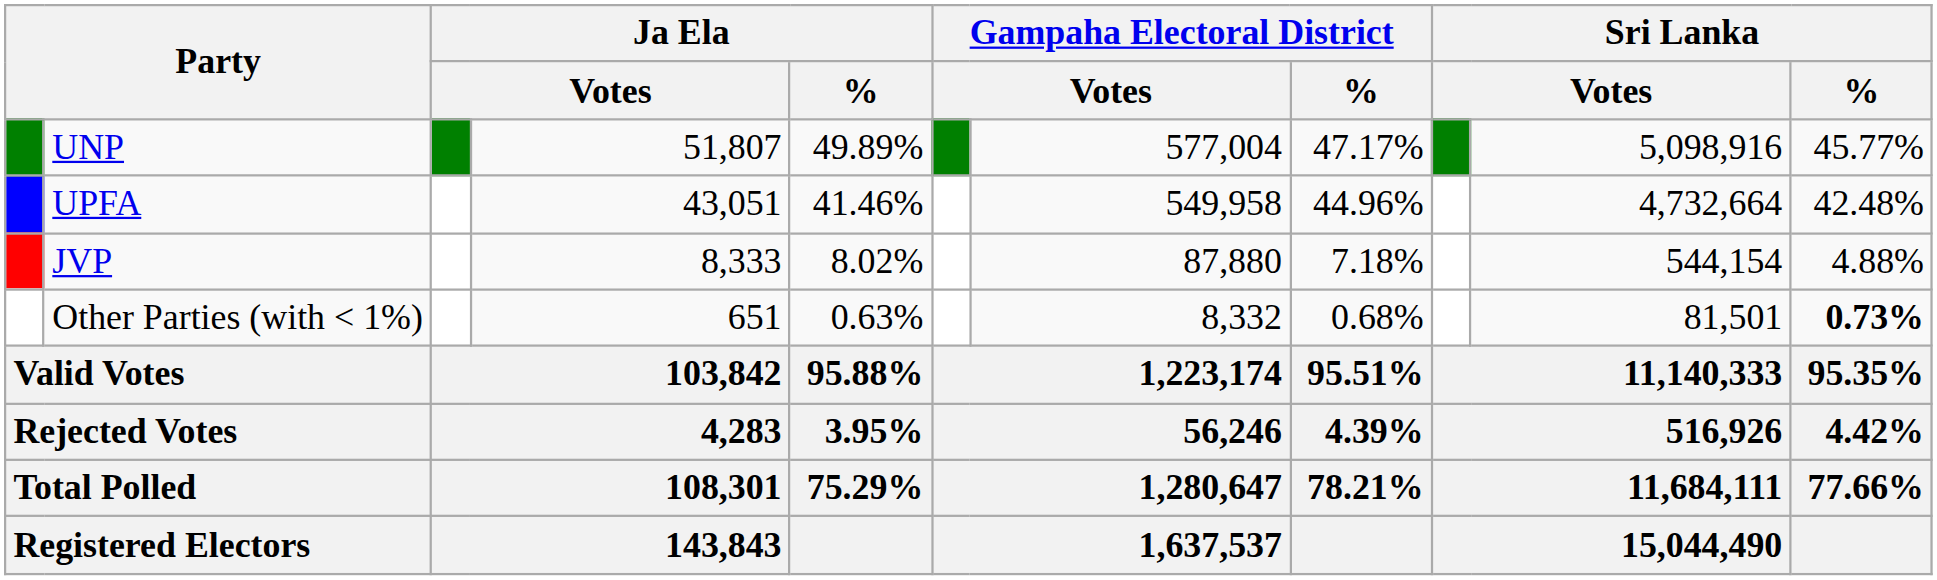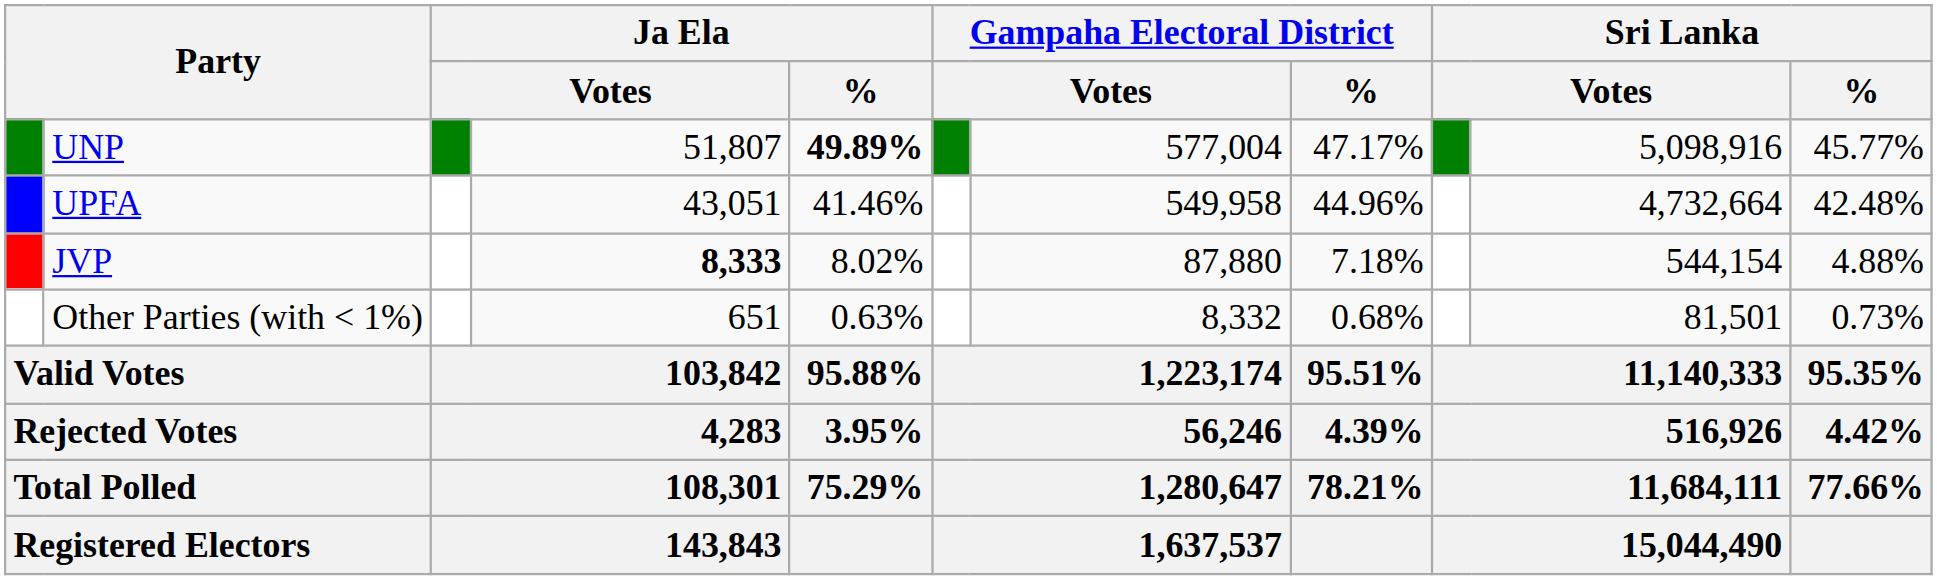(868, 146) normal -> (865, 146) bold
(741, 260) normal -> (741, 260) bold
(1875, 317) bold -> (1878, 317) normal
